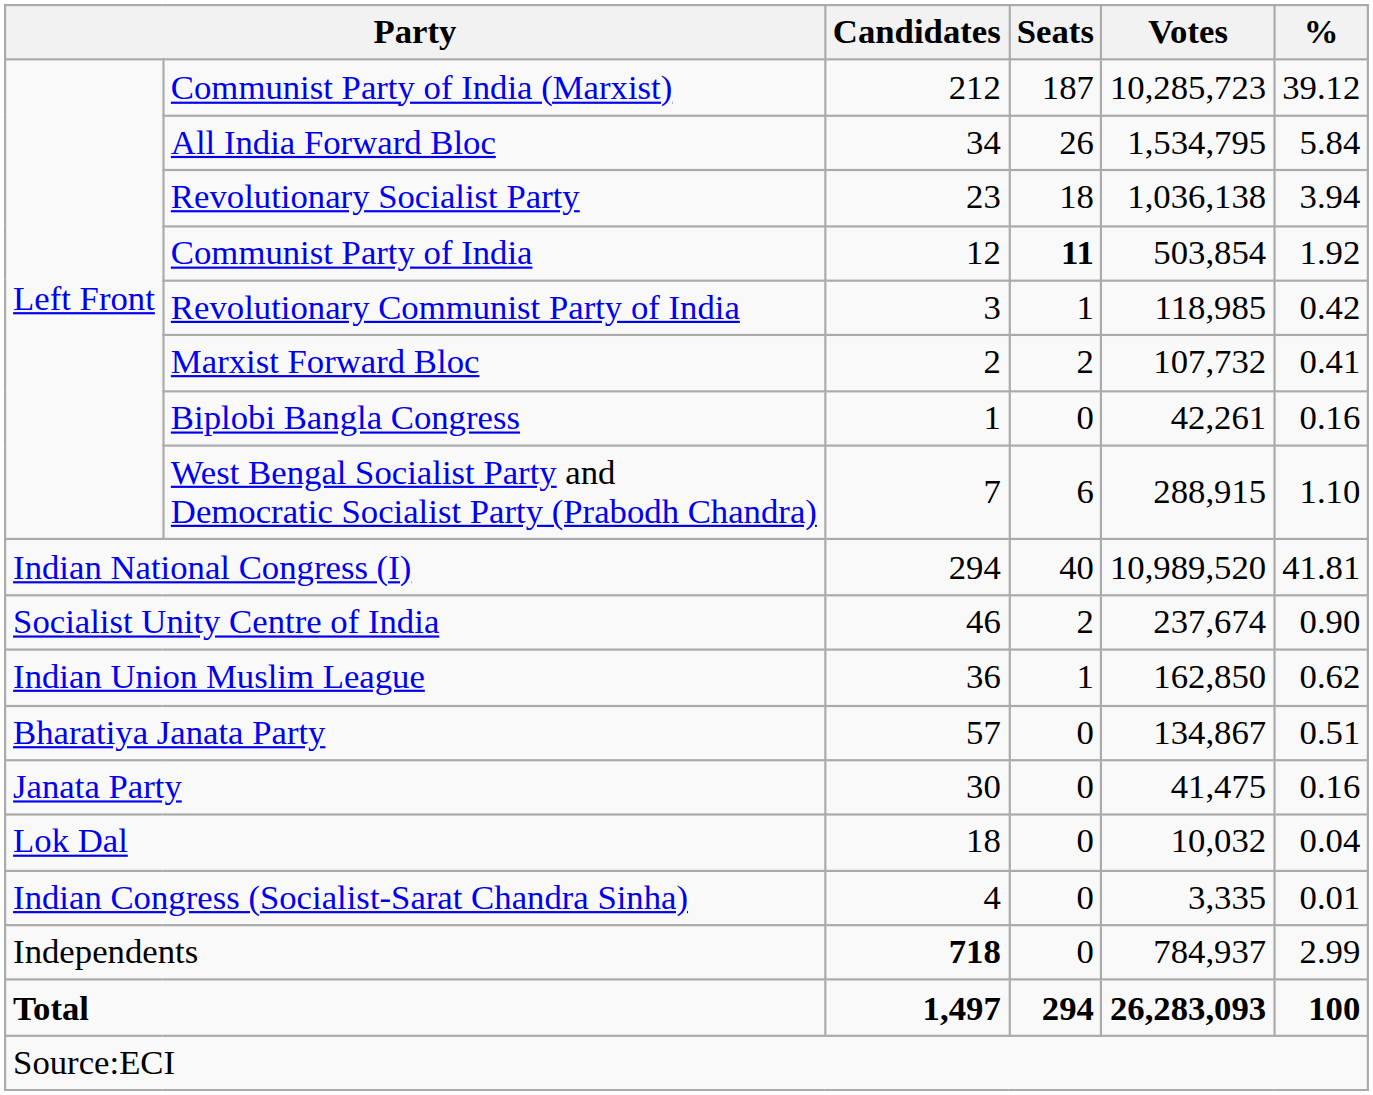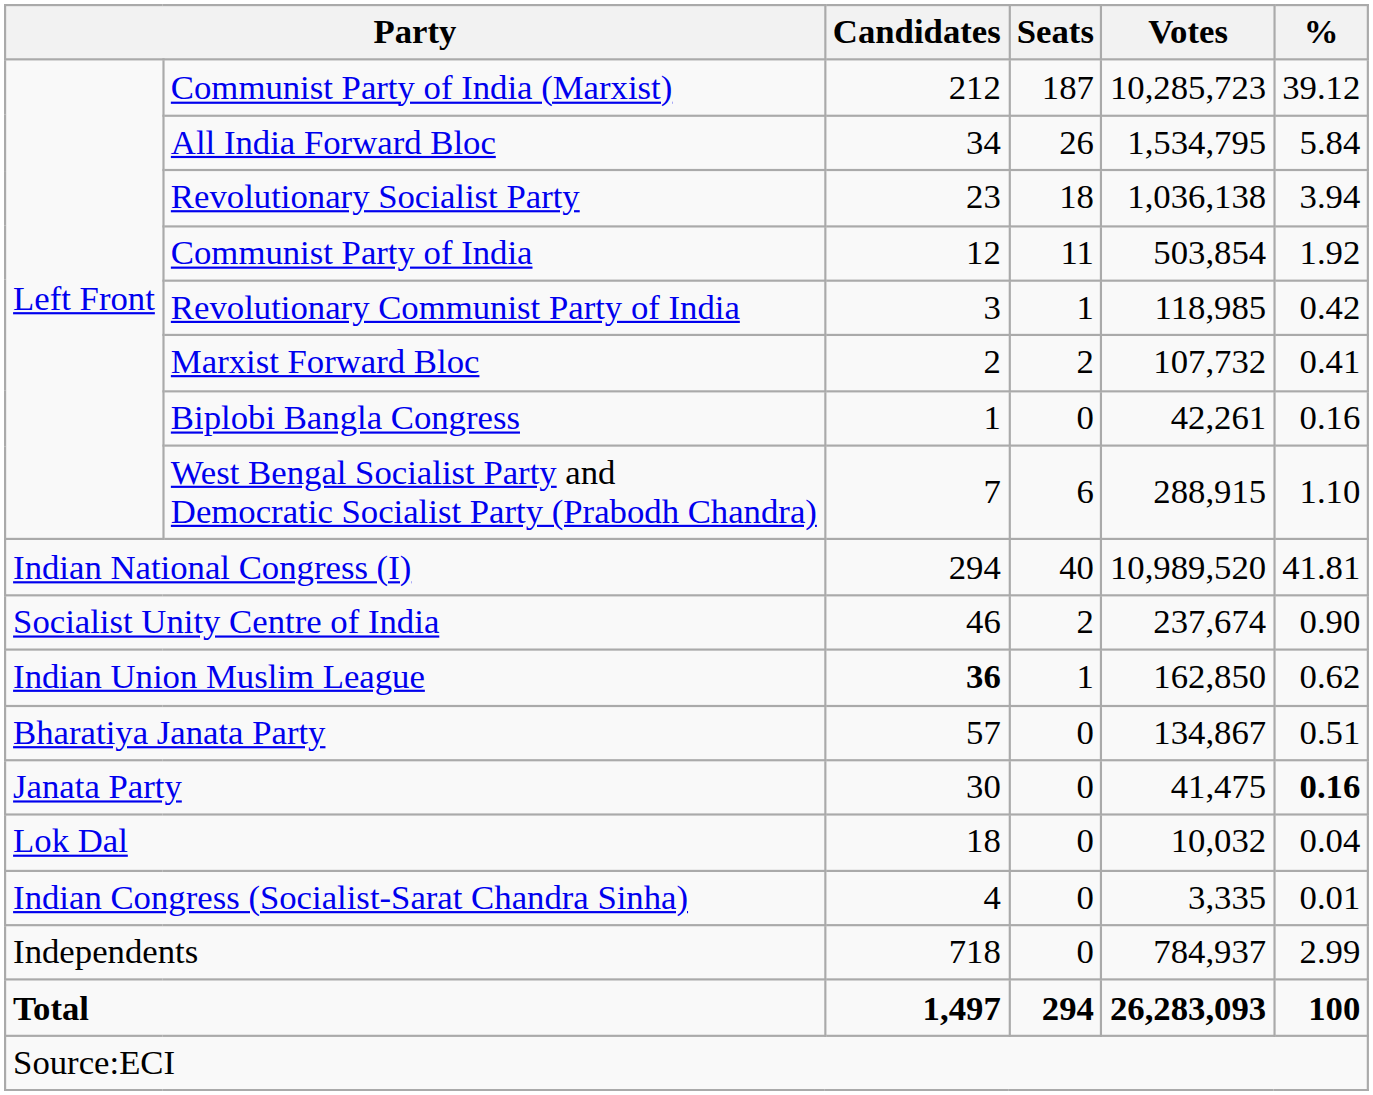(1078, 252) bold -> (1077, 252) normal
(983, 676) normal -> (983, 676) bold
(1330, 786) normal -> (1330, 786) bold
(975, 952) bold -> (975, 952) normal
